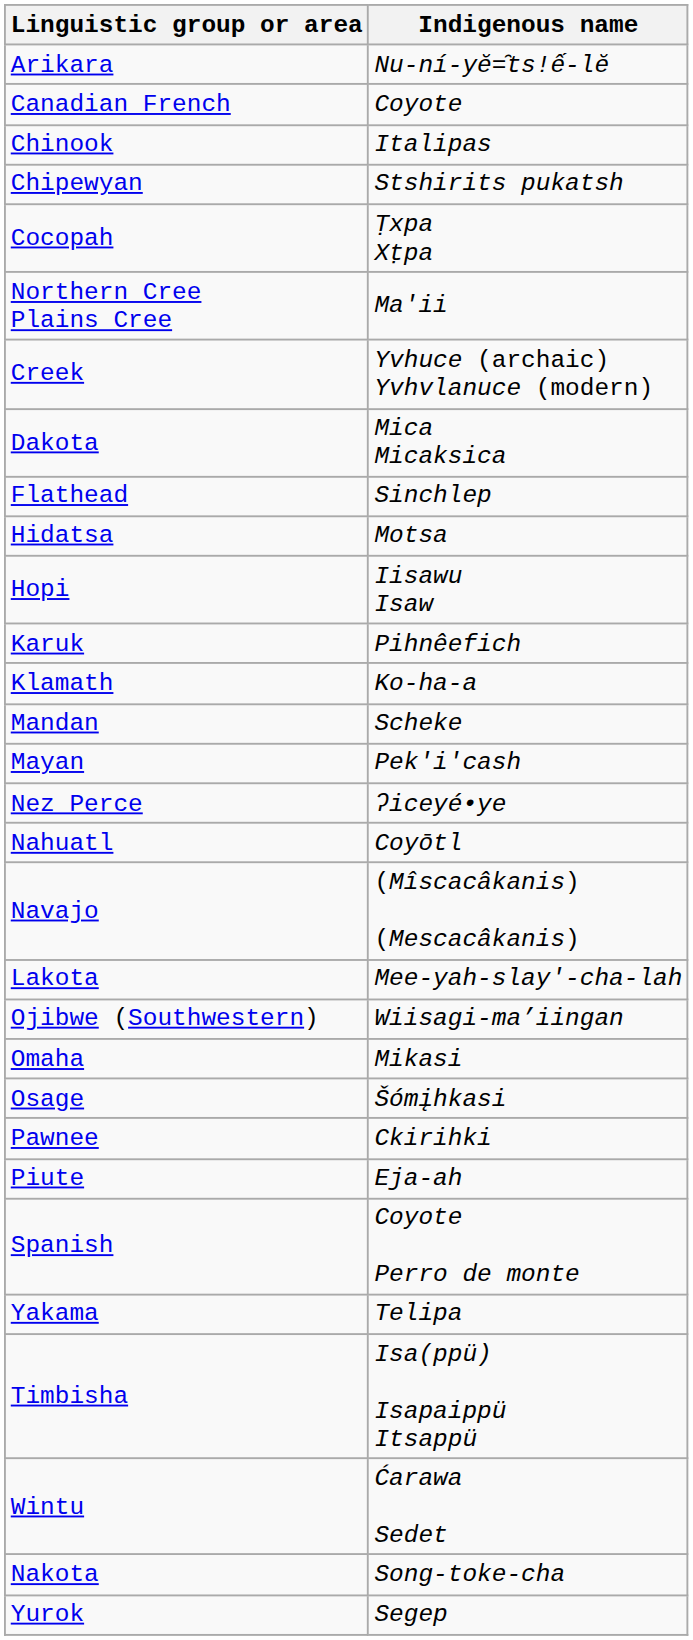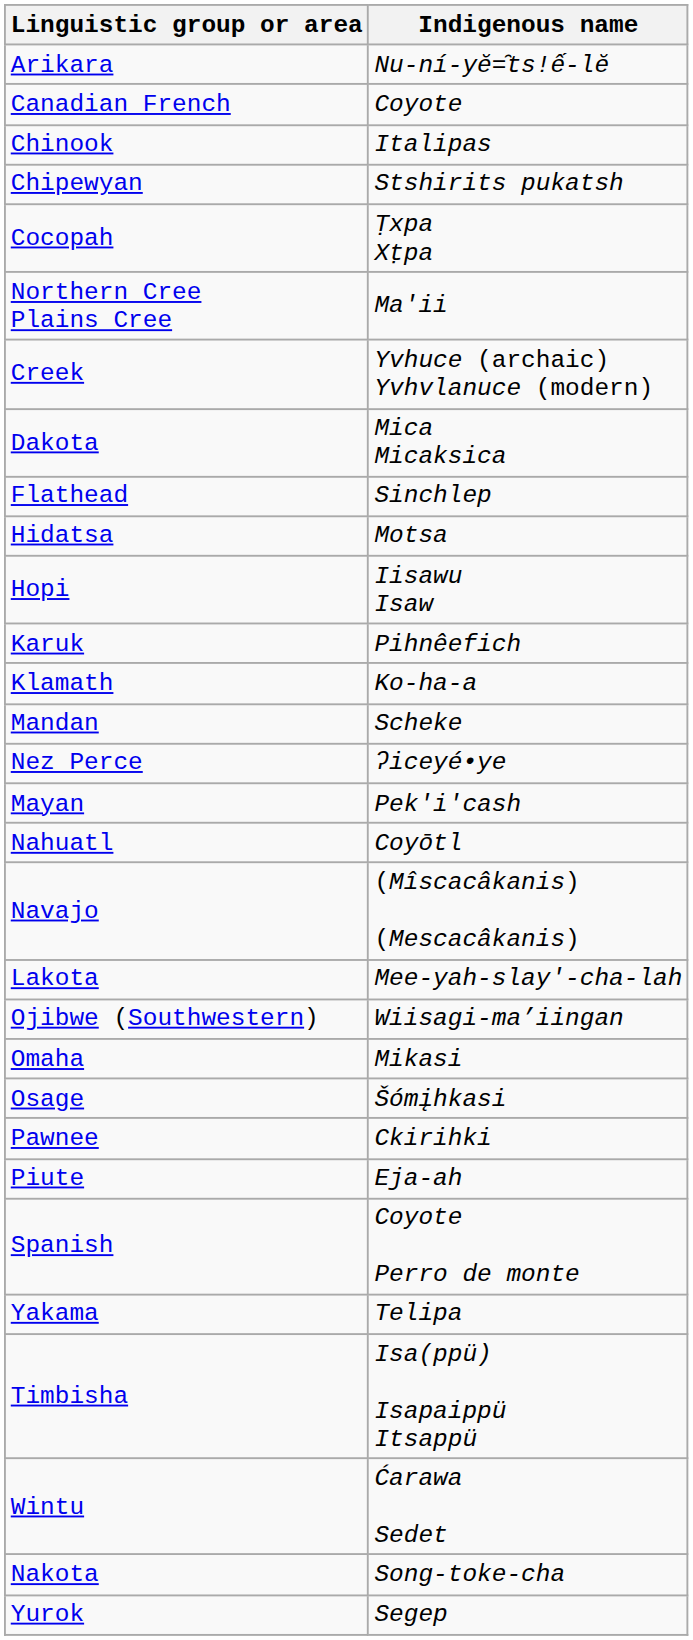rows swapped: (47, 763) <-> (77, 803)
